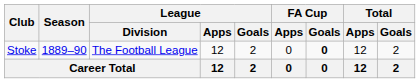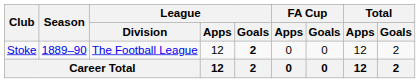(253, 50) normal -> (253, 50) bold
(325, 50) bold -> (325, 50) normal
